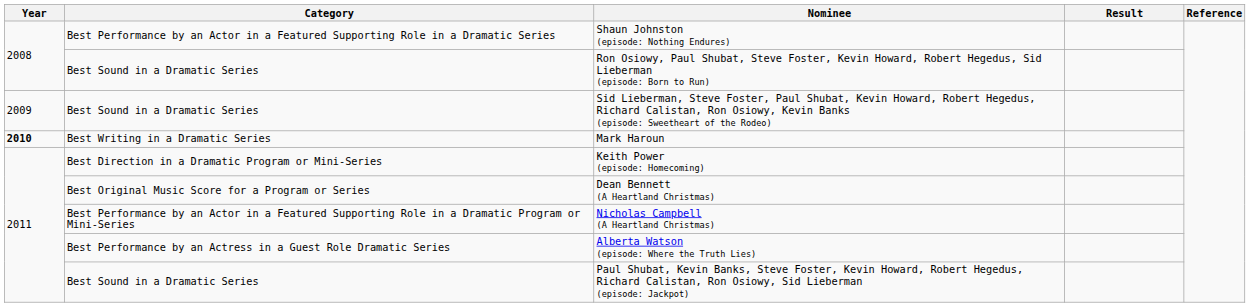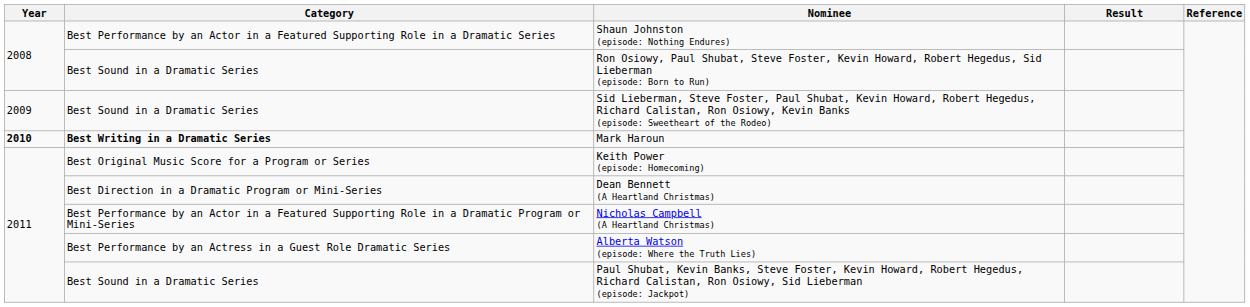(169, 139) normal -> (169, 139) bold
(225, 162) Best Direction in a Dramatic Program or Mini-Series -> (218, 162) Best Original Music Score for a Program or Series
(218, 190) Best Original Music Score for a Program or Series -> (225, 190) Best Direction in a Dramatic Program or Mini-Series
